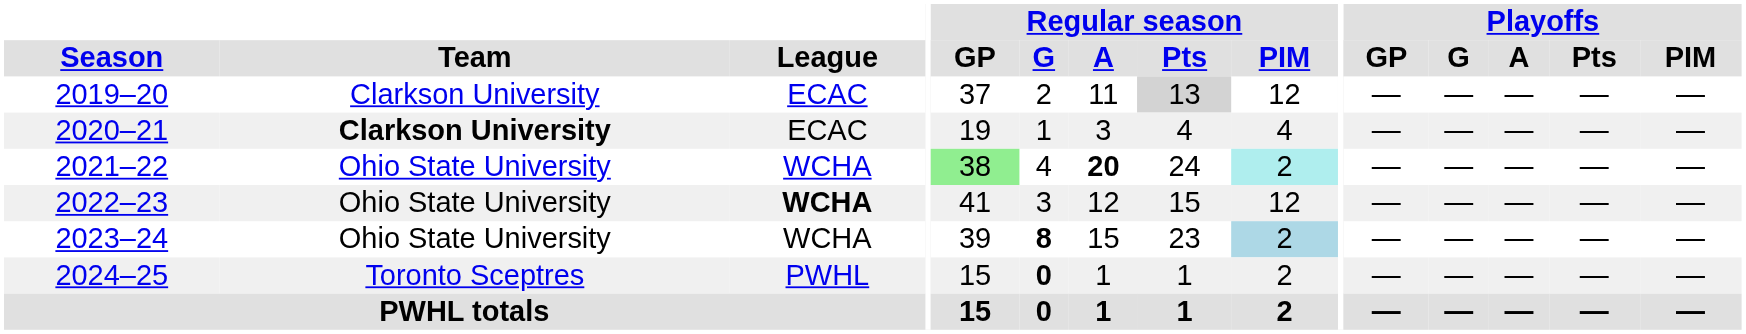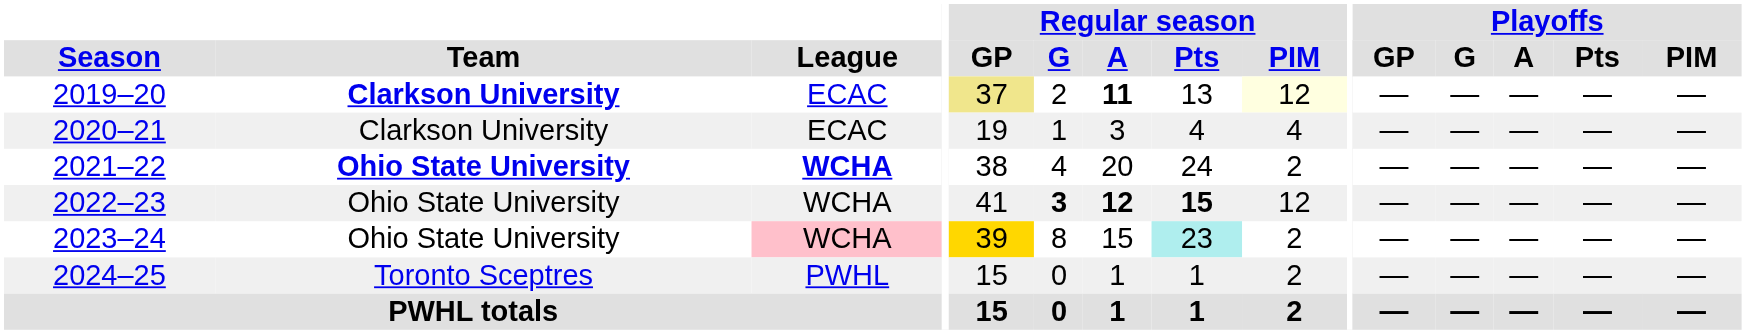(475, 94) normal -> (484, 94) bold
(975, 94) no background -> (992, 94) khaki background
(1103, 94) normal -> (1117, 94) bold
(1185, 94) lightgrey background -> (1197, 94) no background
(1284, 94) no background -> (1294, 94) lightyellow background
(475, 130) bold -> (484, 130) normal
(475, 166) normal -> (484, 166) bold
(827, 166) normal -> (847, 166) bold
(975, 166) lightgreen background -> (992, 166) no background
(1103, 166) bold -> (1117, 166) normal
(1284, 166) paleturquoise background -> (1294, 166) no background
(827, 202) bold -> (847, 202) normal
(1044, 202) normal -> (1059, 202) bold
(1103, 202) normal -> (1117, 202) bold
(1185, 202) normal -> (1197, 202) bold
(827, 238) no background -> (847, 238) pink background
(975, 238) no background -> (992, 238) gold background
(1044, 238) bold -> (1059, 238) normal
(1185, 238) no background -> (1197, 238) paleturquoise background
(1284, 238) lightblue background -> (1294, 238) no background
(1044, 275) bold -> (1059, 275) normal
